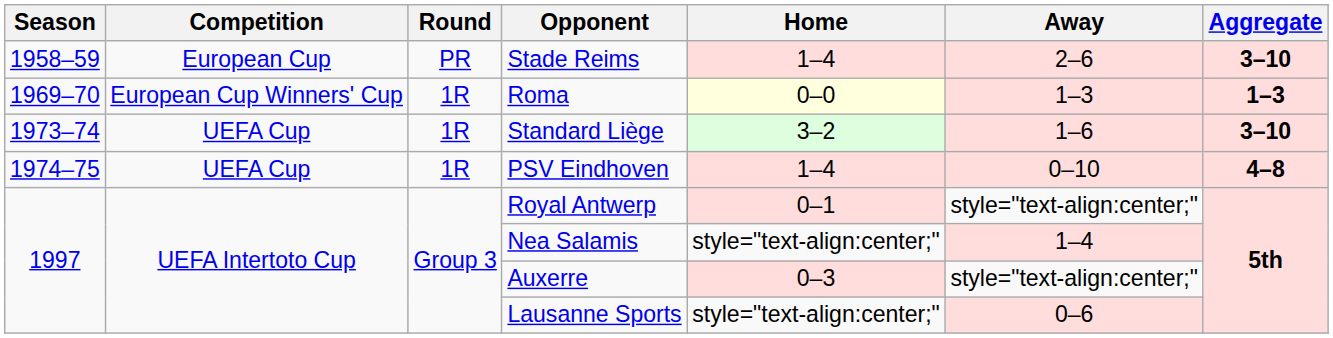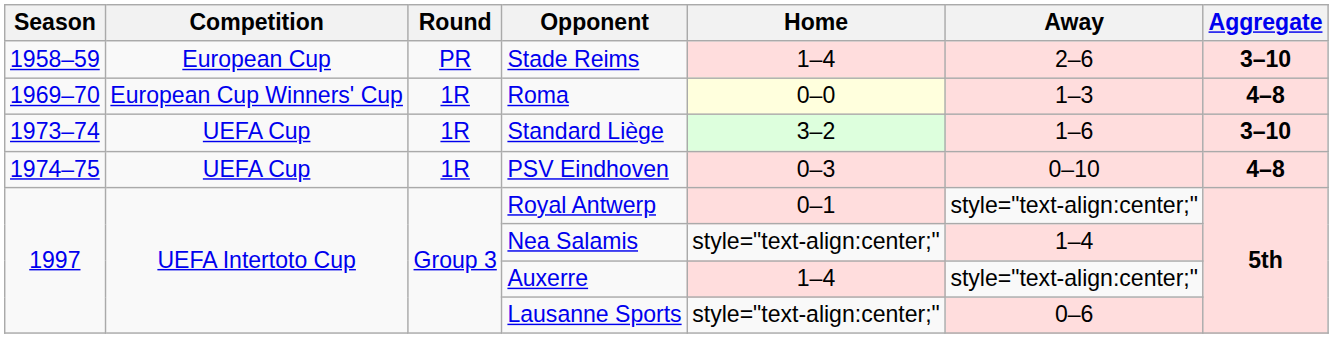(1265, 95) 1–3 -> (1265, 95) 4–8
(816, 168) 1–4 -> (816, 168) 0–3
(816, 278) 0–3 -> (816, 278) 1–4
